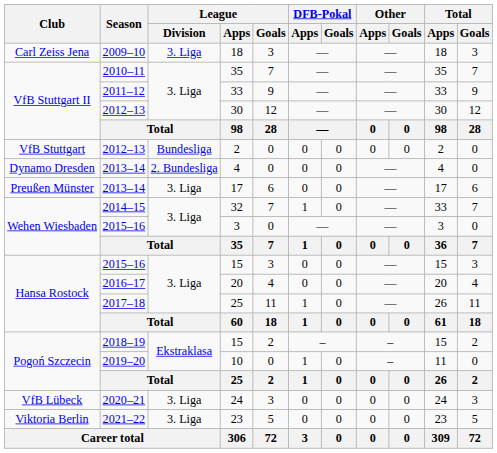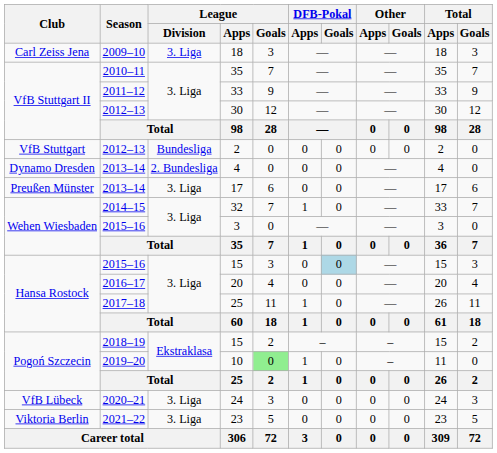(339, 264) no background -> (339, 264) lightblue background
(271, 361) no background -> (271, 361) lightgreen background
